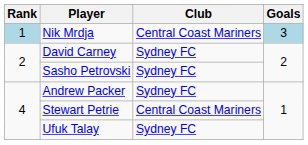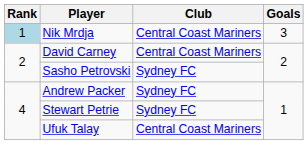(284, 33) lightblue background -> (284, 33) no background
(166, 52) Sydney FC -> (199, 52) Central Coast Mariners
(199, 110) Central Coast Mariners -> (166, 110) Sydney FC
(166, 129) Sydney FC -> (199, 129) Central Coast Mariners
